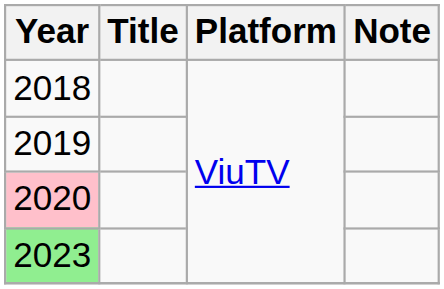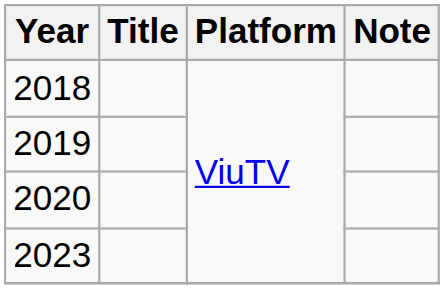(52, 198) pink background -> (52, 198) no background
(52, 254) lightgreen background -> (52, 254) no background
